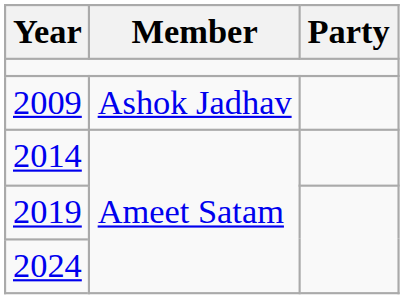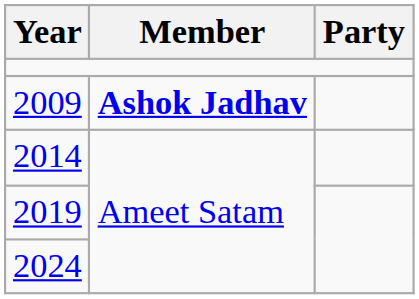(195, 102) normal -> (202, 102) bold
